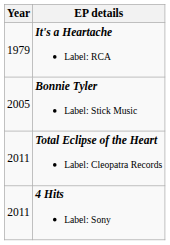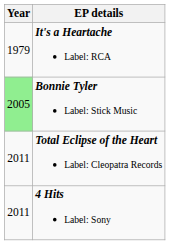(19, 104) no background -> (19, 104) lightgreen background
